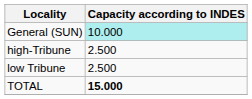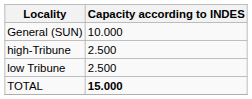(105, 32) paleturquoise background -> (105, 32) no background
